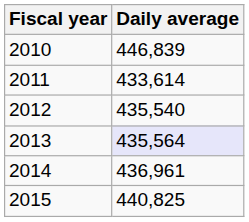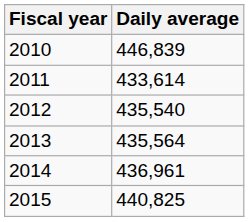(151, 140) lavender background -> (151, 140) no background
